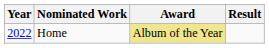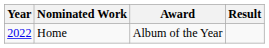(178, 33) khaki background -> (178, 33) no background
